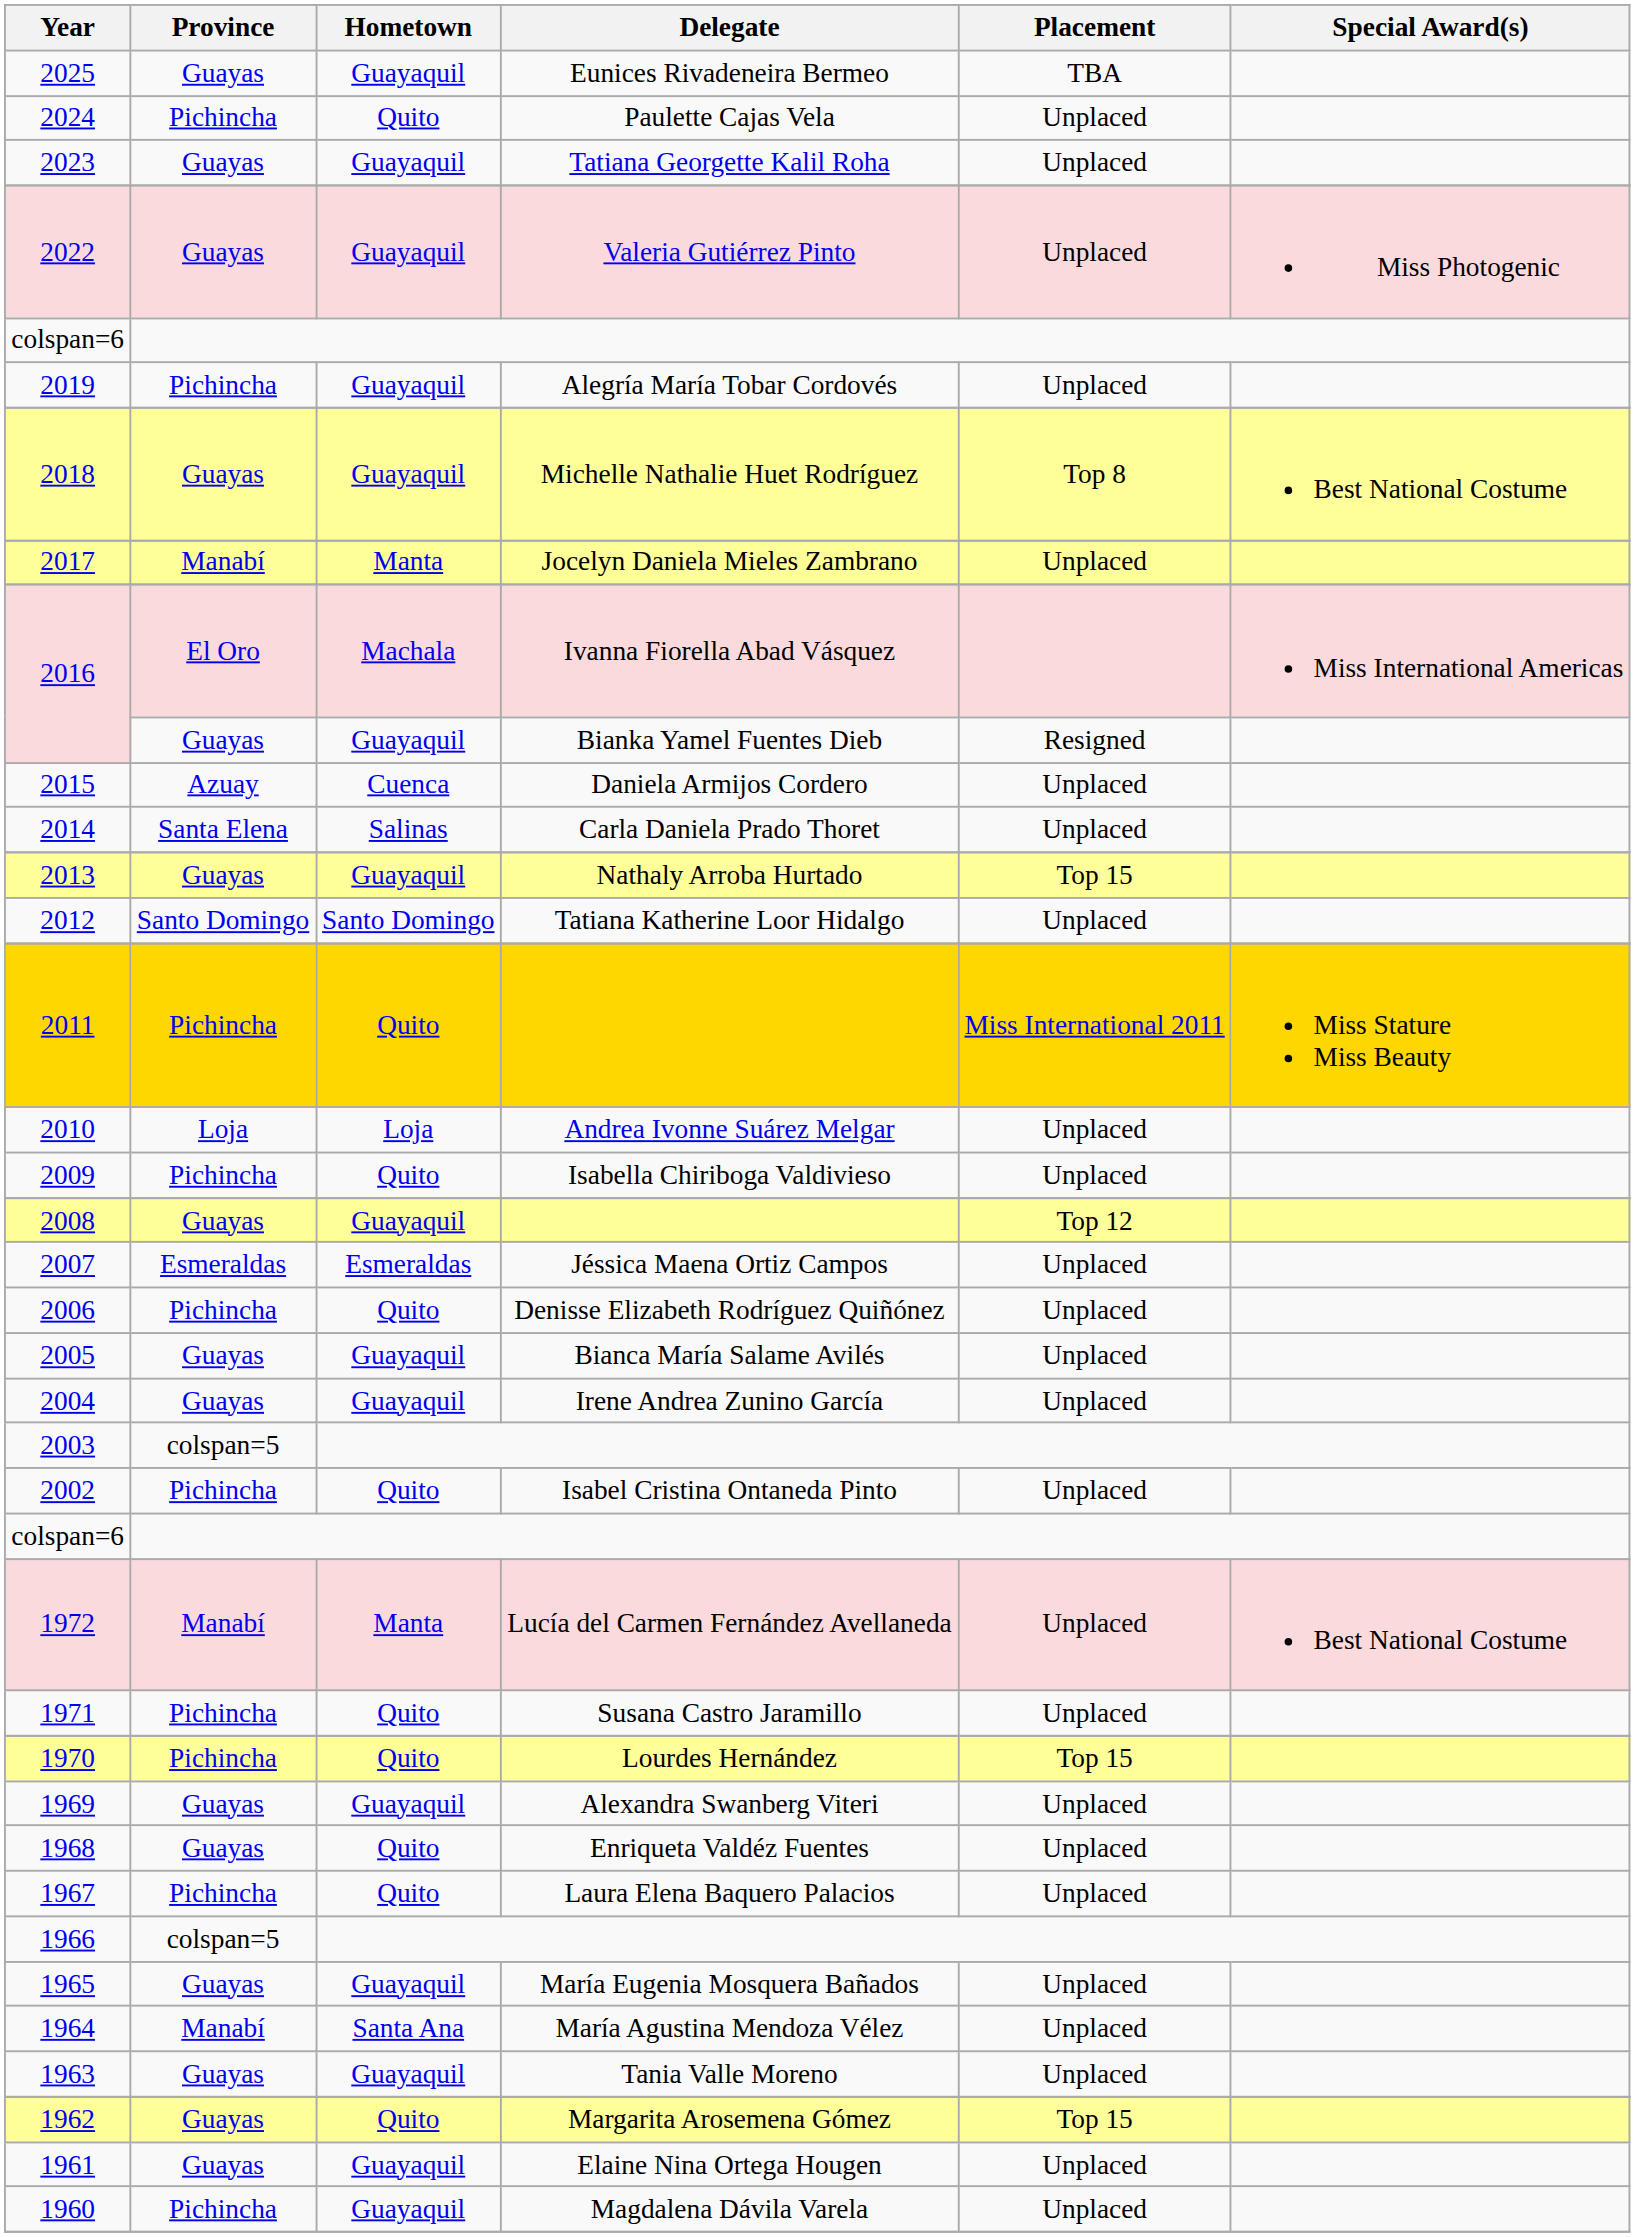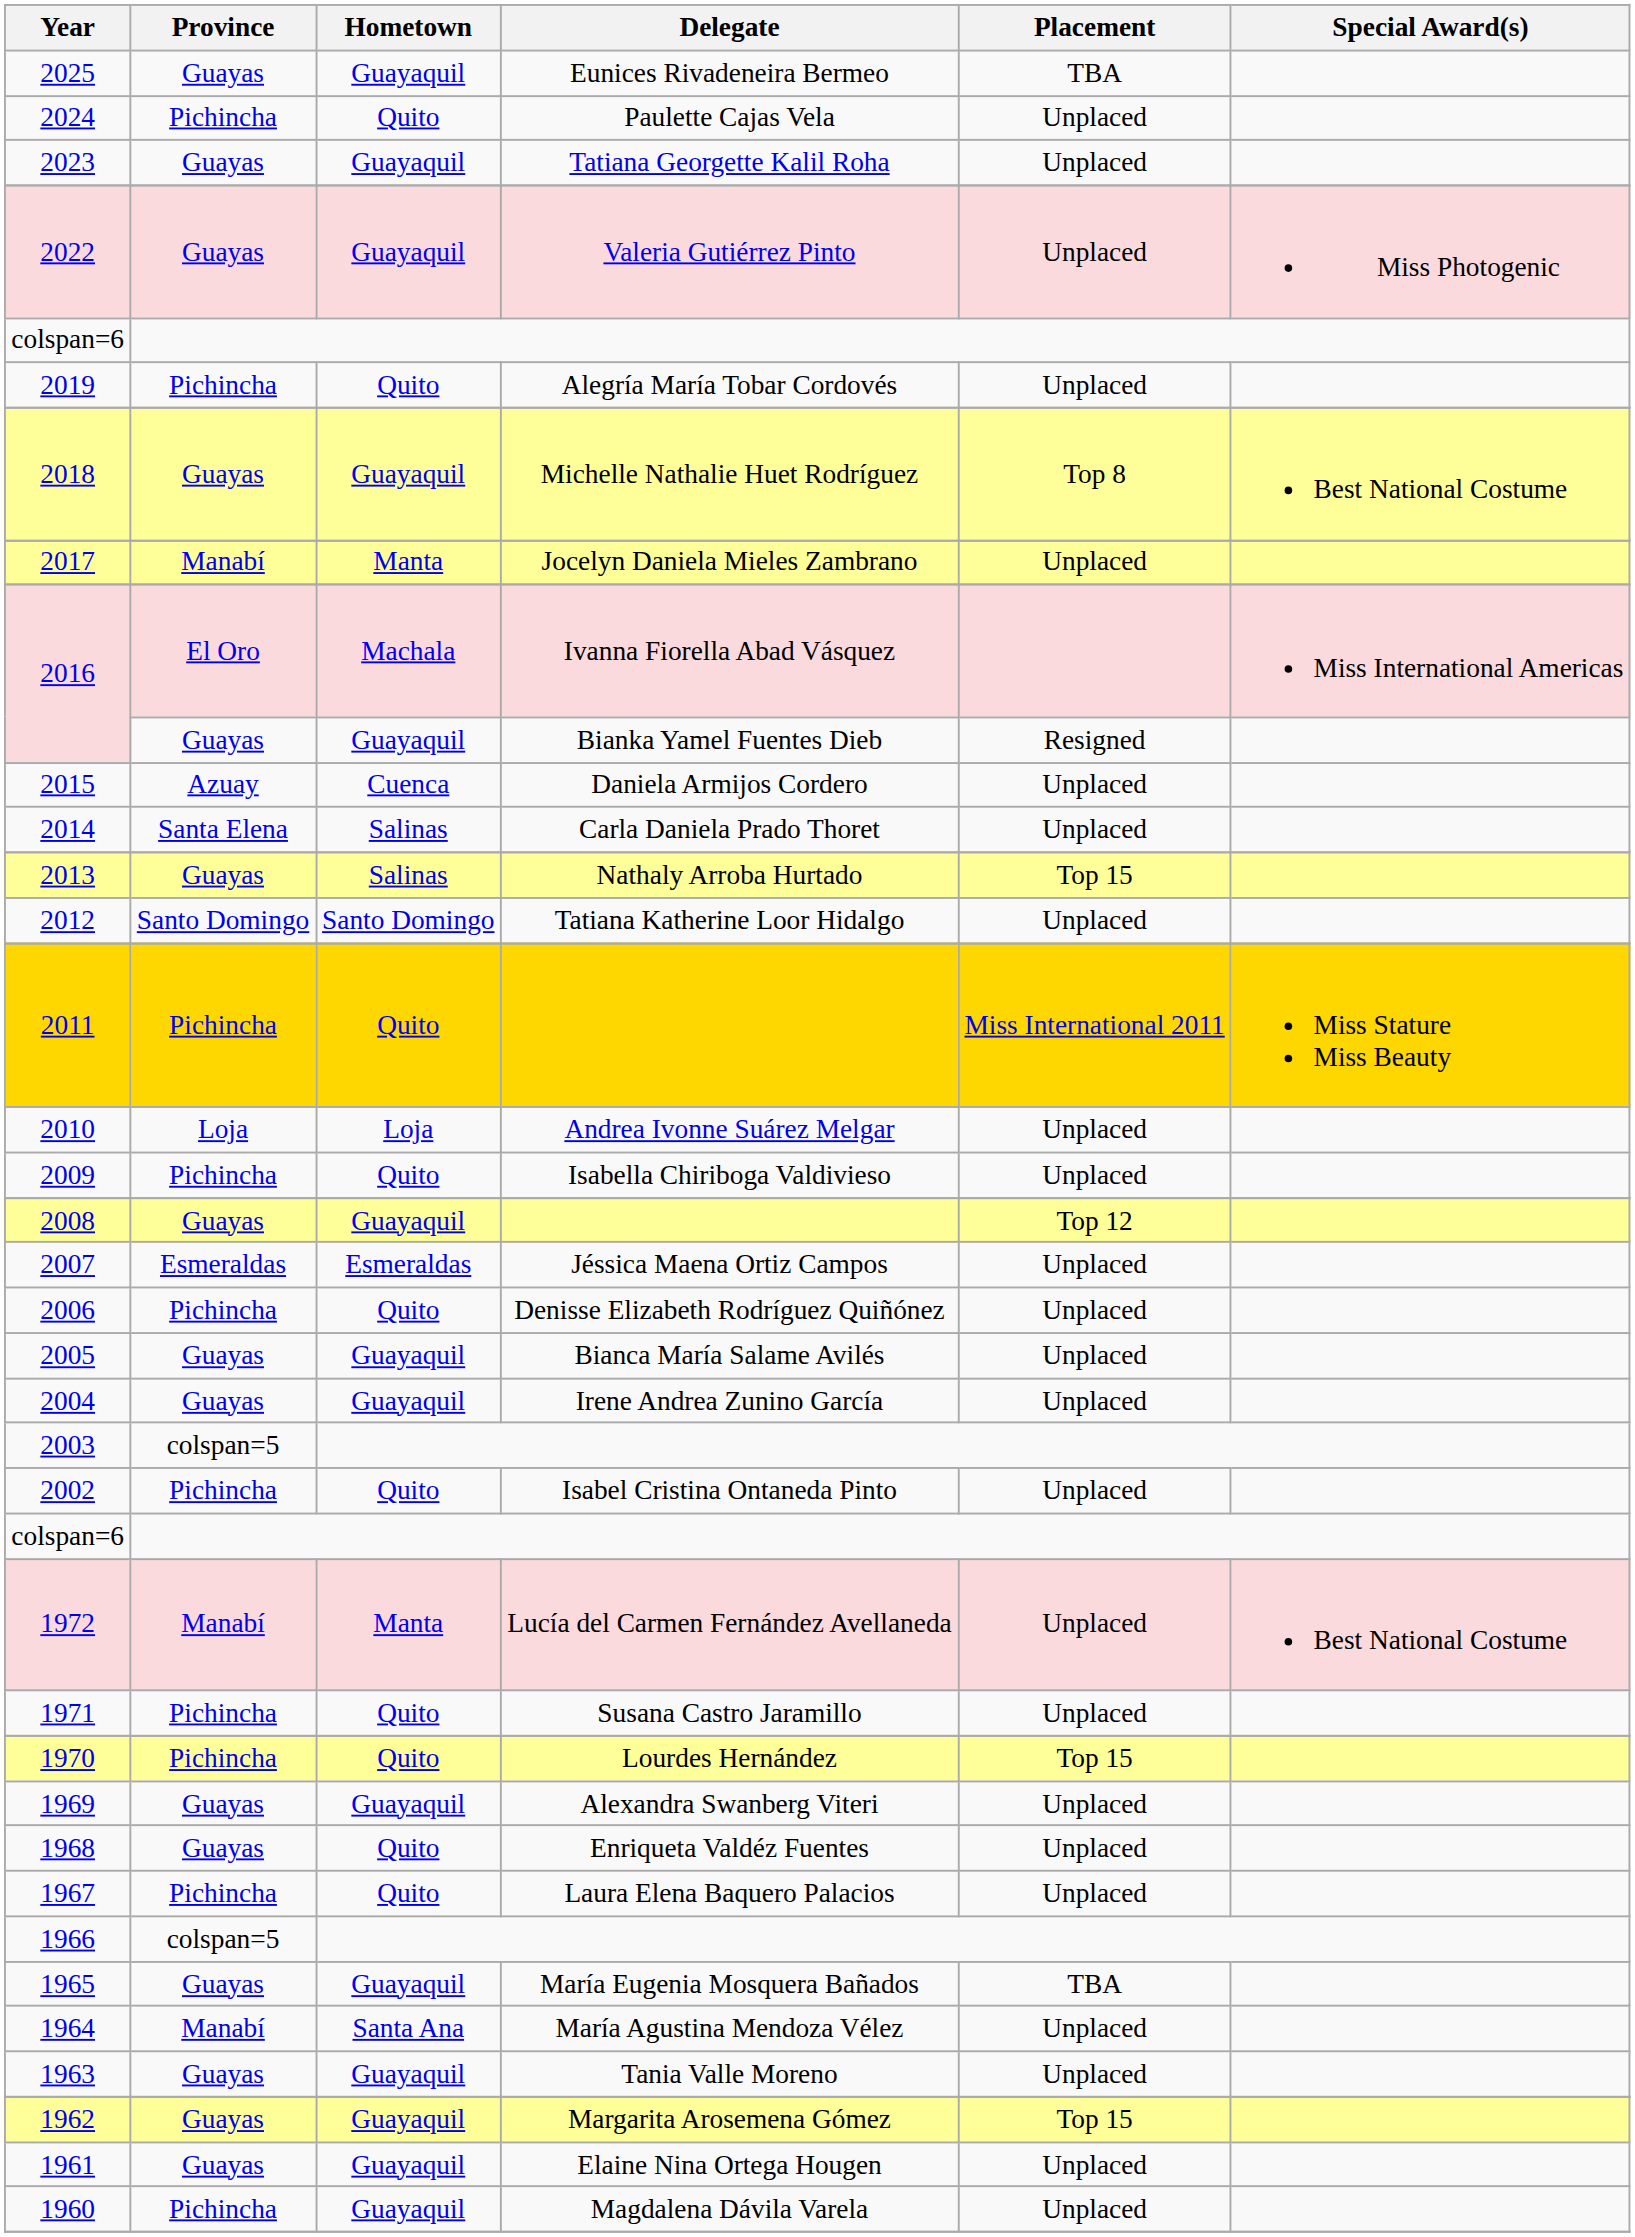(408, 385) Guayaquil -> (408, 385) Quito
(408, 875) Guayaquil -> (408, 875) Salinas
(1095, 1983) Unplaced -> (1095, 1983) TBA
(408, 2119) Quito -> (408, 2119) Guayaquil
